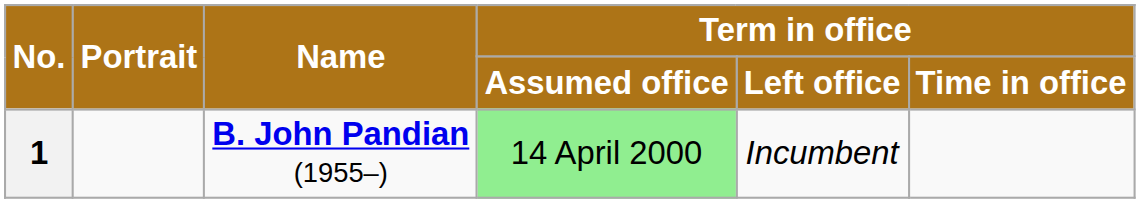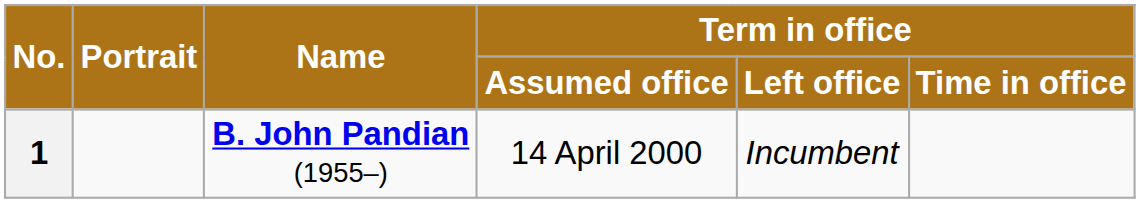(607, 152) lightgreen background -> (607, 152) no background
